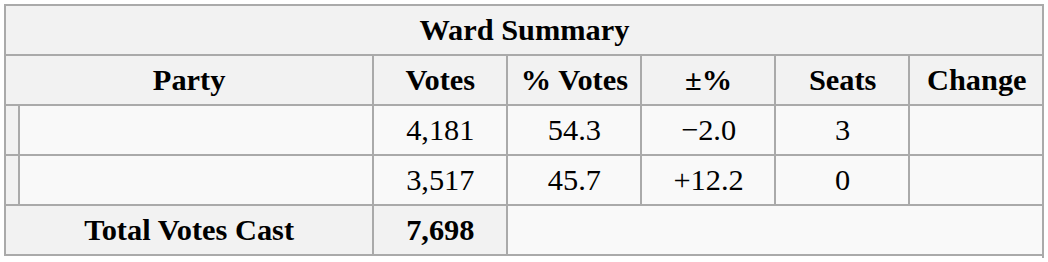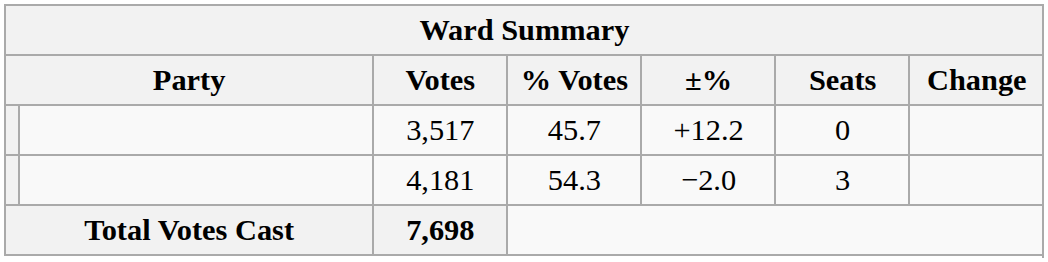rows swapped: (440, 130) <-> (440, 180)
